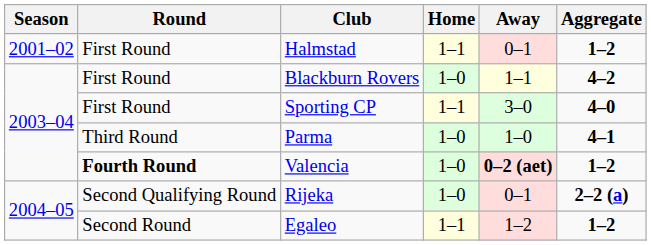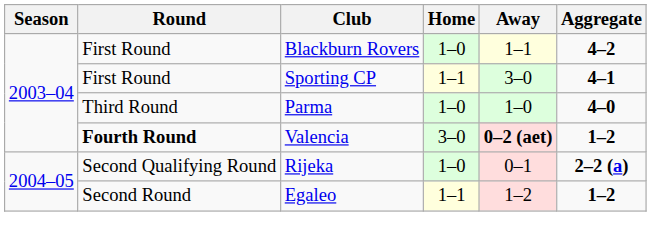- row: (320, 48)
(601, 107) 4–0 -> (601, 78) 4–1
(601, 136) 4–1 -> (601, 107) 4–0
(452, 166) 1–0 -> (452, 136) 3–0
